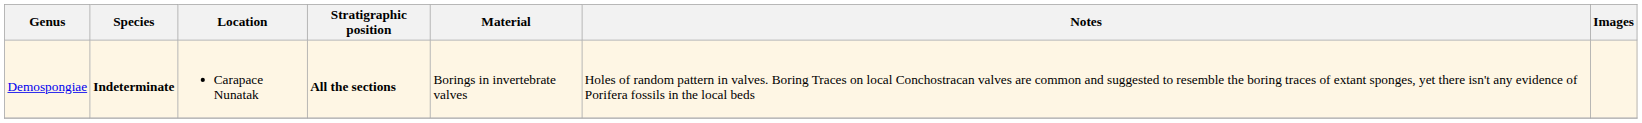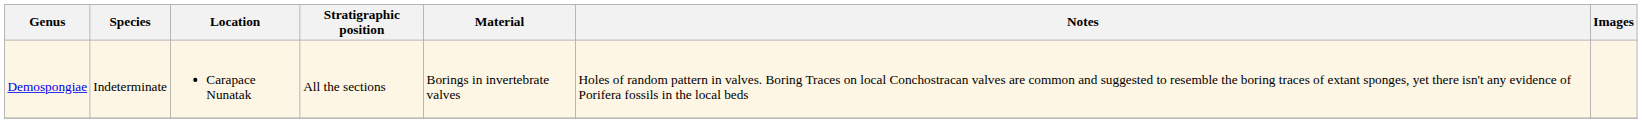(134, 86) bold -> (130, 86) normal
(353, 86) bold -> (344, 86) normal
